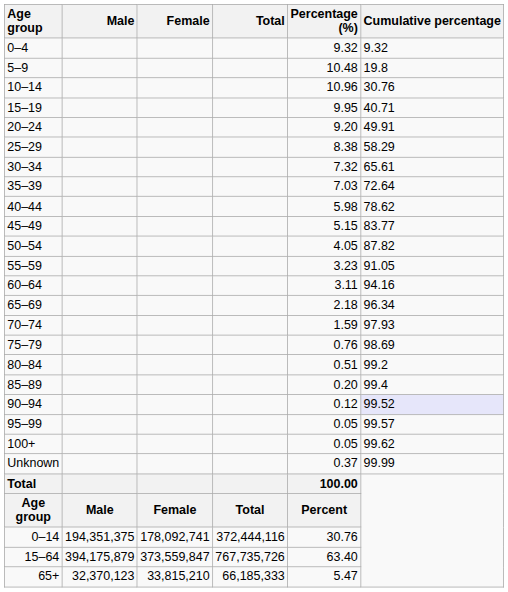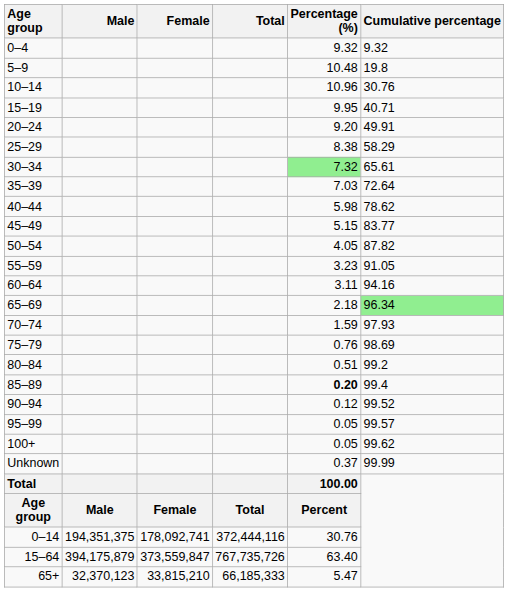(346, 166) no background -> (346, 166) lightgreen background
(379, 305) no background -> (379, 305) lightgreen background
(346, 384) normal -> (346, 384) bold
(379, 404) lavender background -> (379, 404) no background
